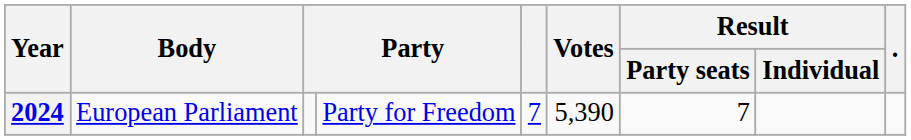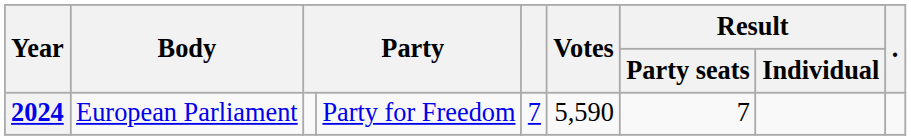(584, 113) 5,390 -> (584, 113) 5,590
